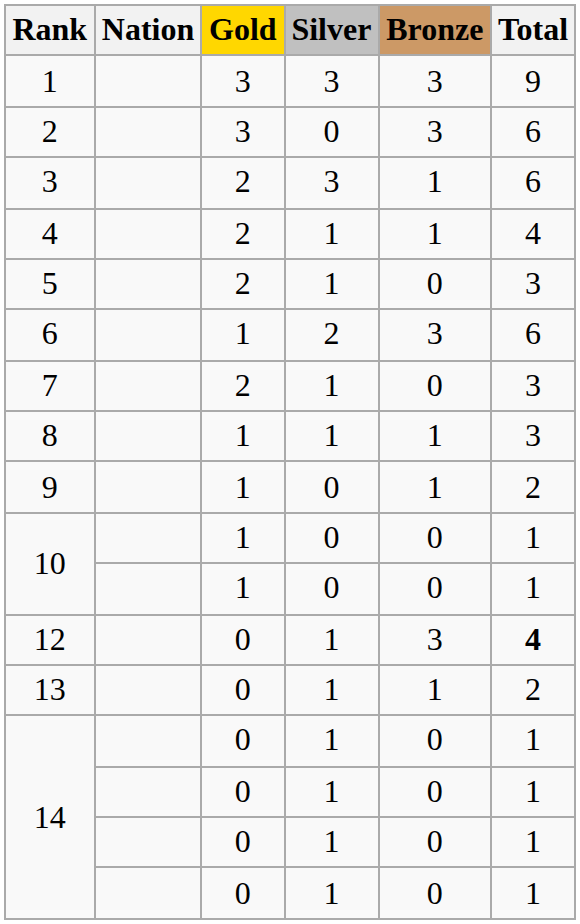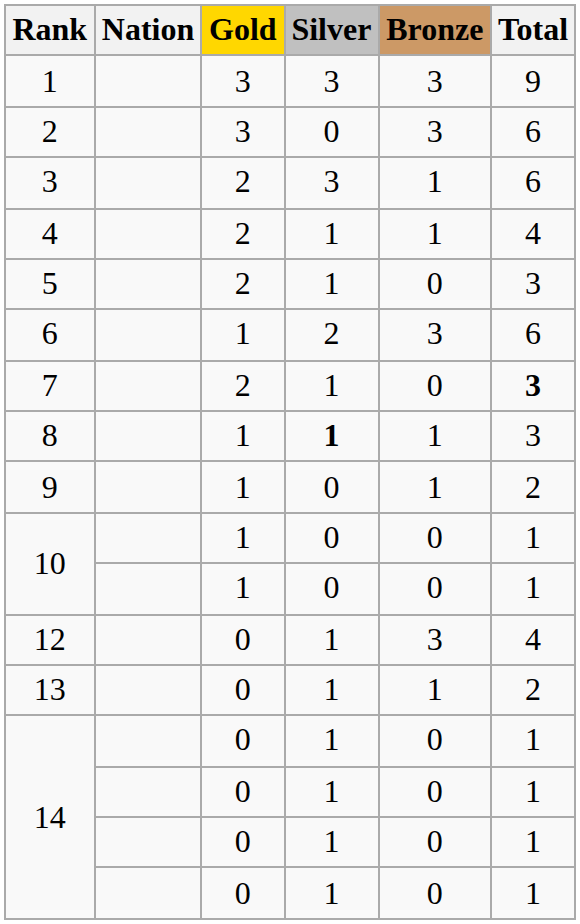(533, 385) normal -> (533, 385) bold
(331, 435) normal -> (331, 435) bold
(533, 638) bold -> (533, 638) normal
